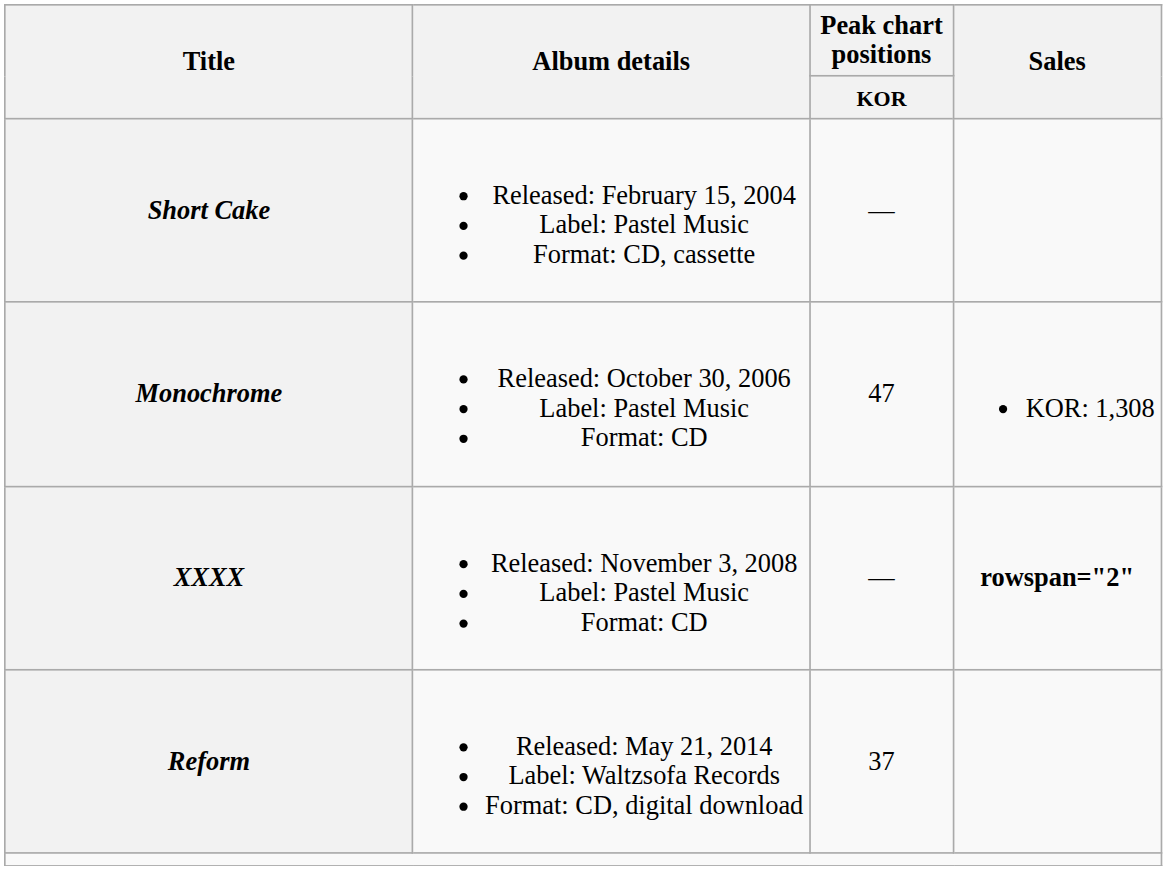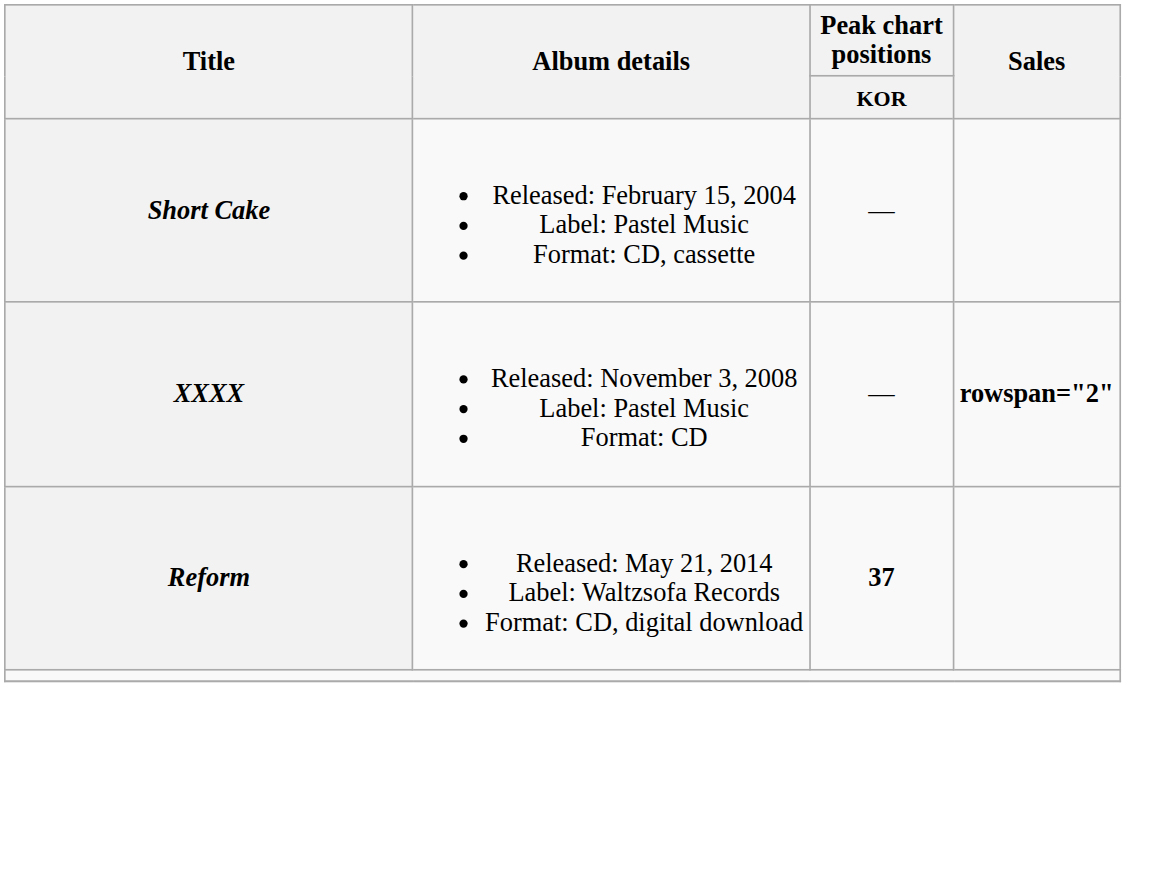- row: (209, 393)
(881, 761) normal -> (881, 577) bold
